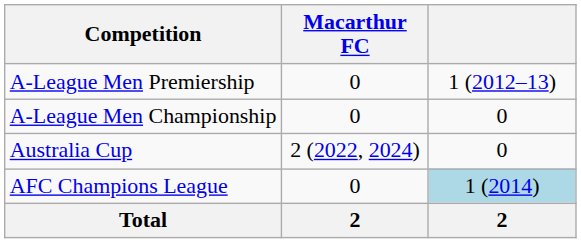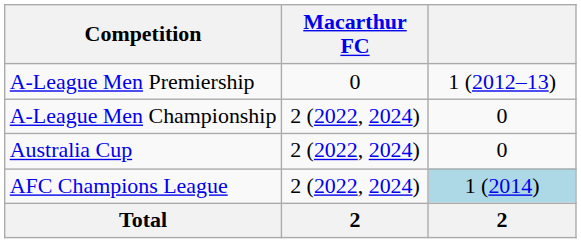(355, 116) 0 -> (355, 116) 2 (2022, 2024)
(355, 185) 0 -> (355, 185) 2 (2022, 2024)
